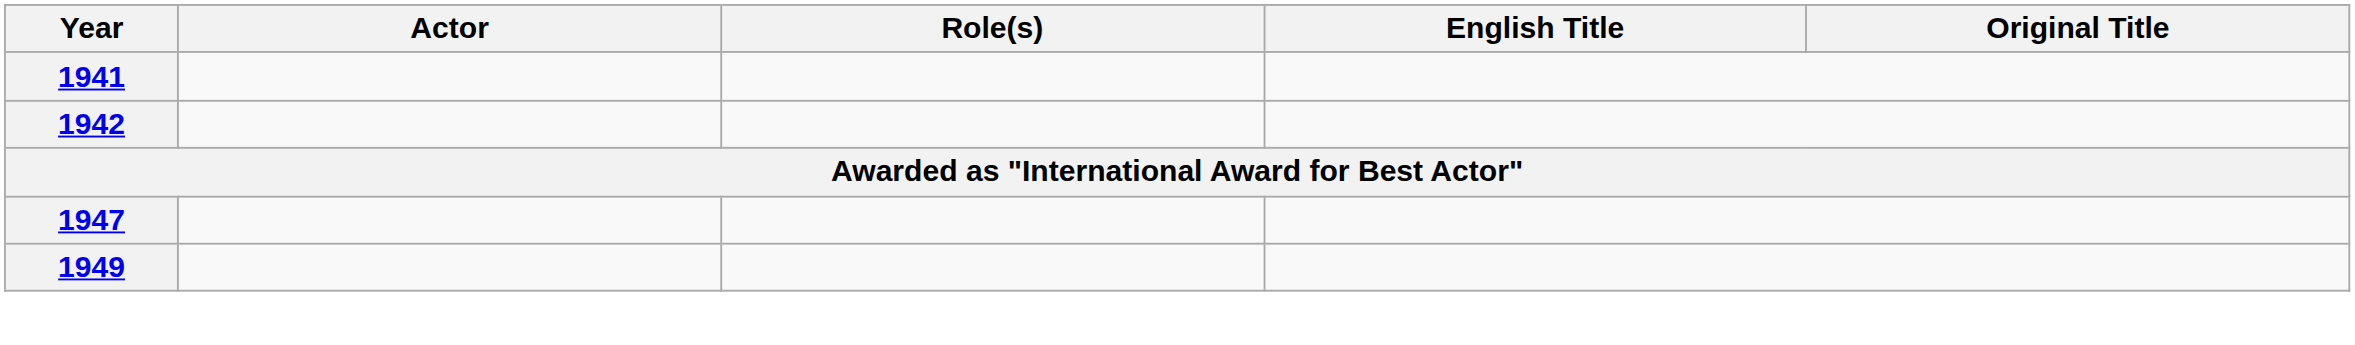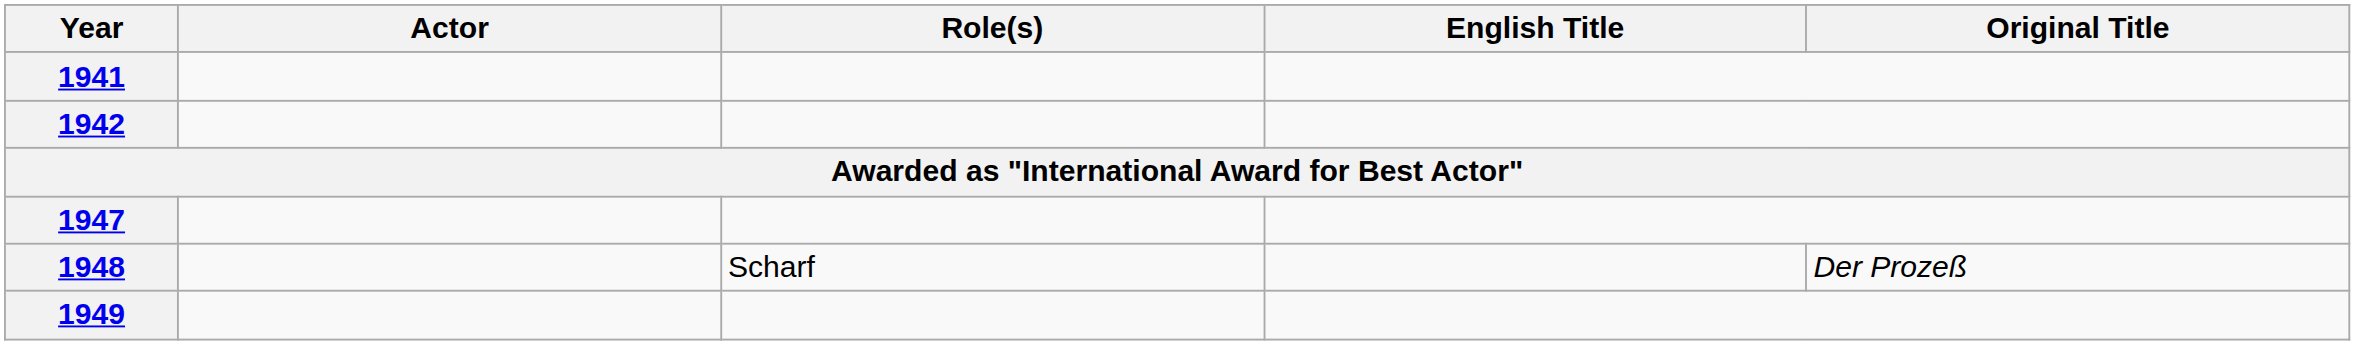+ row: (92, 266)
